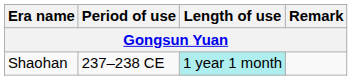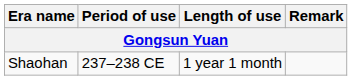(233, 63) paleturquoise background -> (233, 63) no background
